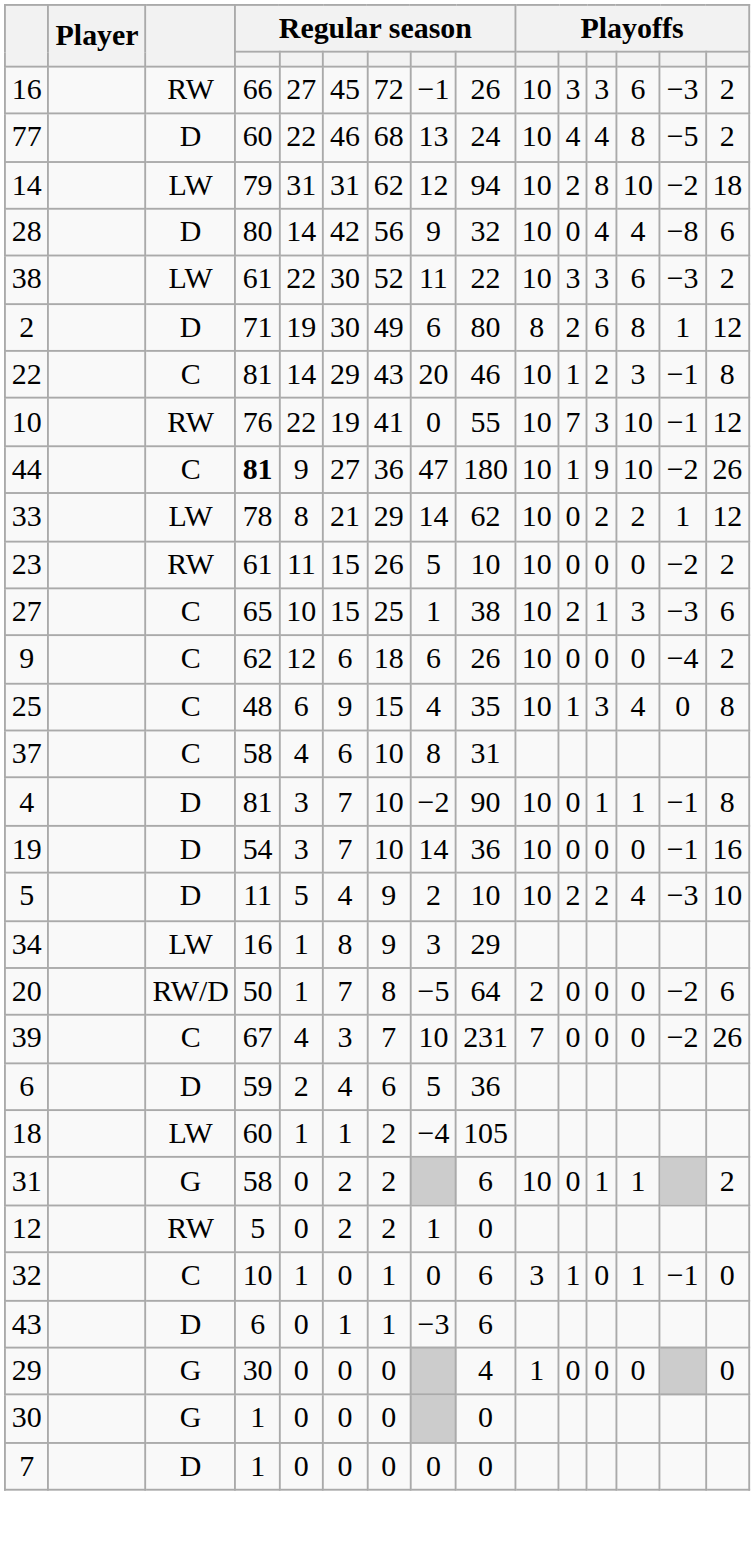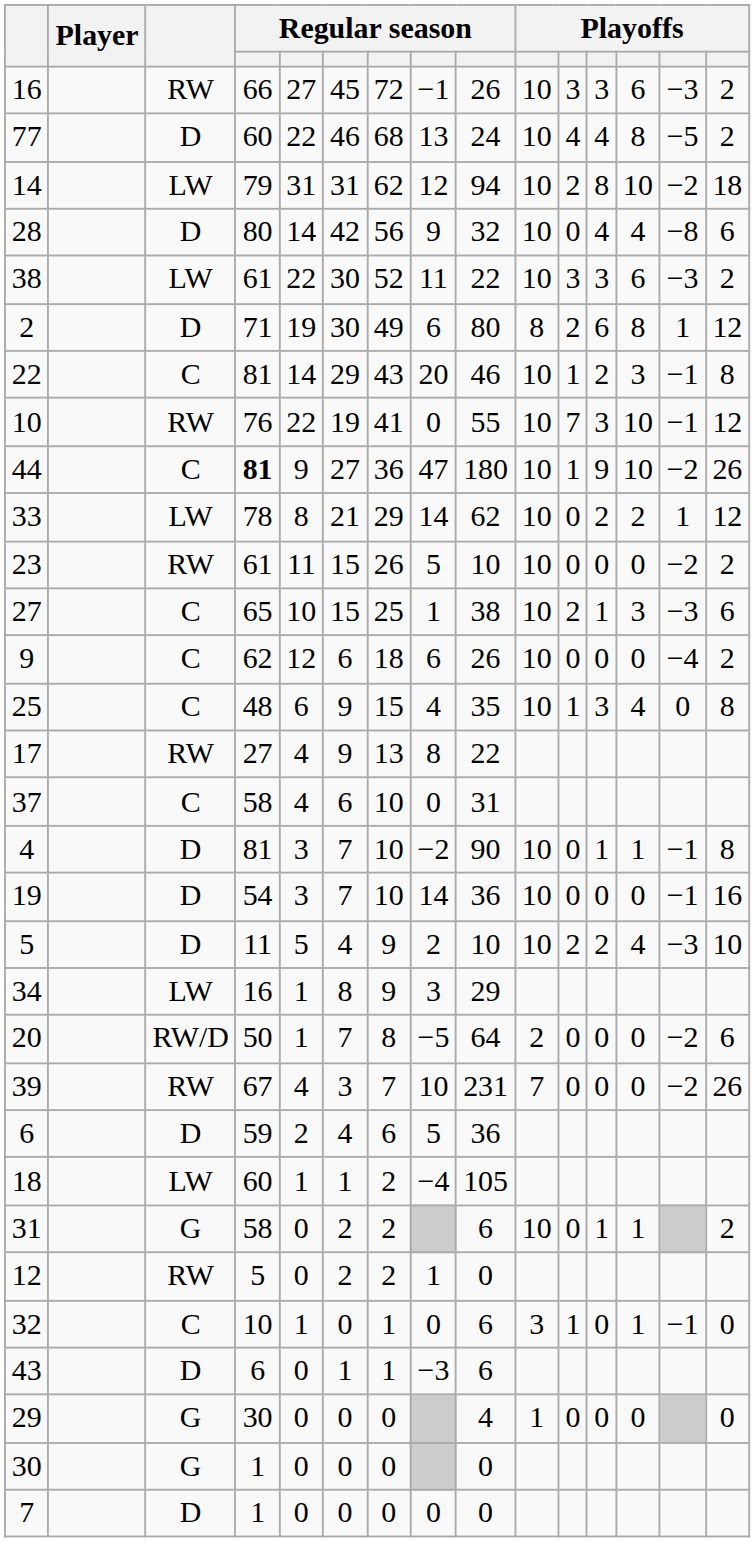+ row: (27, 753)
(433, 753) 8 -> (433, 801) 0
(191, 1038) C -> (191, 1085) RW
